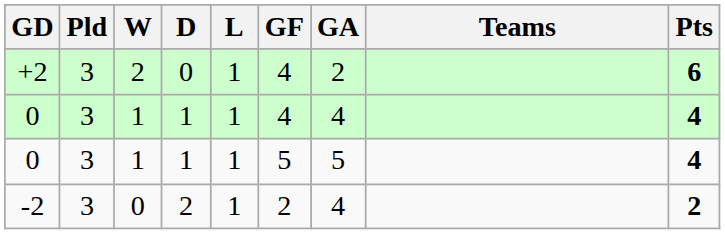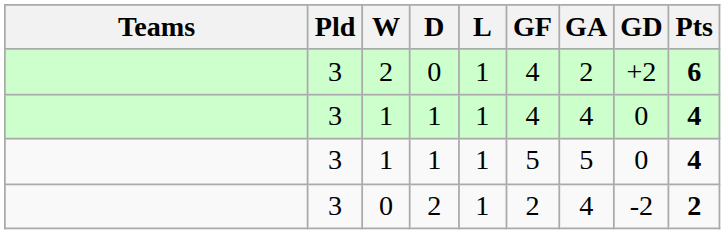columns swapped: (517, 26) <-> (32, 26)
